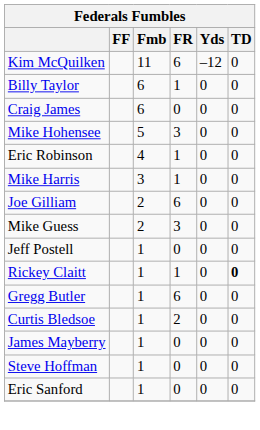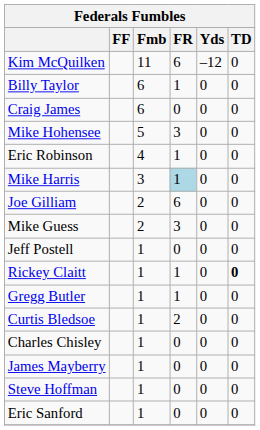(177, 179) no background -> (177, 179) lightblue background
(177, 296) 6 -> (177, 296) 1
+ row: (55, 343)
